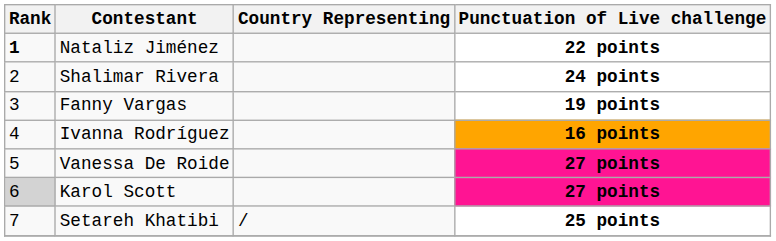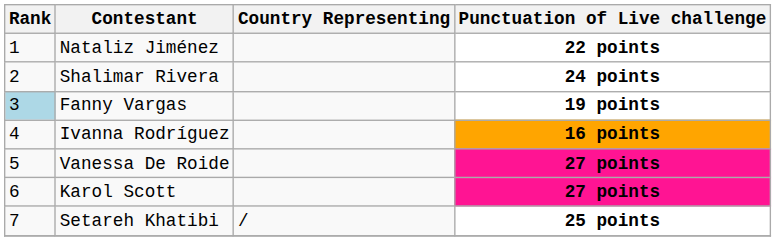(14, 48) bold -> (14, 48) normal
(14, 106) no background -> (14, 106) lightblue background
(14, 192) lightgrey background -> (14, 192) no background
